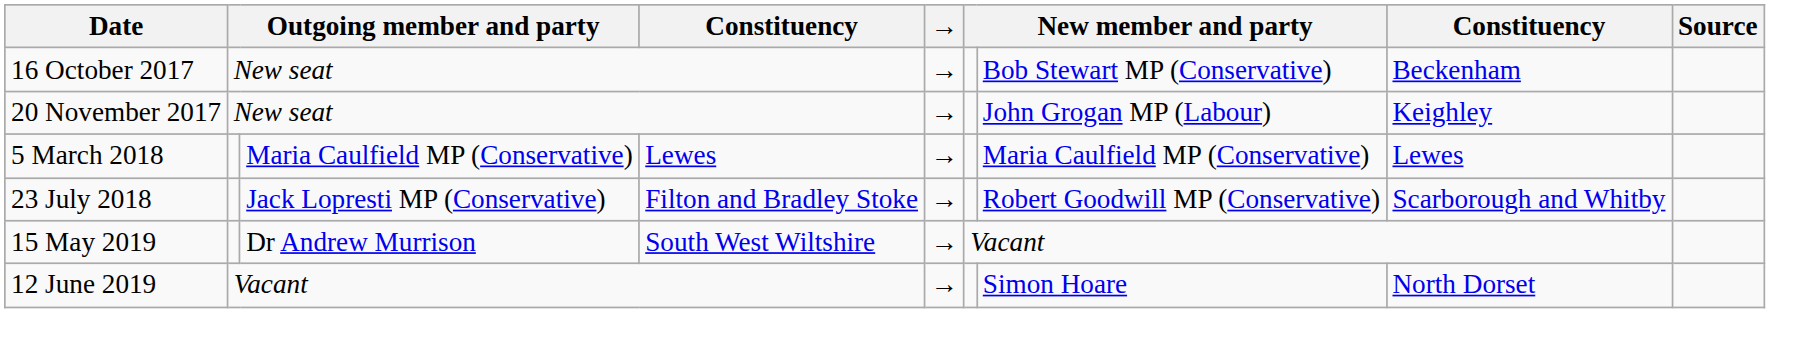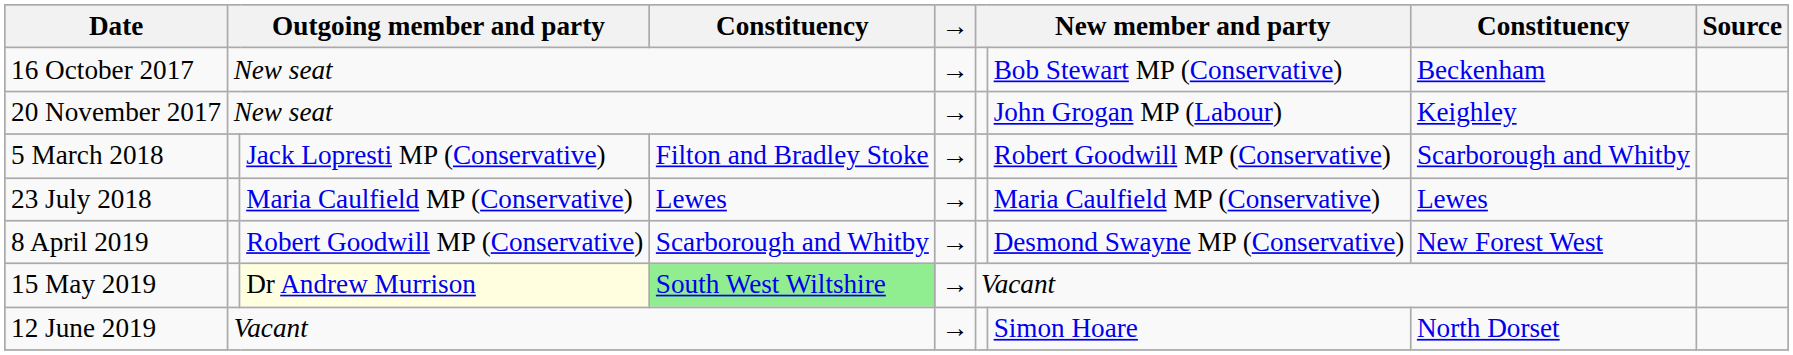(439, 155) Maria Caulfield MP (Conservative) -> (426, 155) Jack Lopresti MP (Conservative)
(681, 155) Lewes -> (792, 155) Filton and Bradley Stoke
(1176, 155) Maria Caulfield MP (Conservative) -> (1192, 155) Robert Goodwill MP (Conservative)
(1428, 155) Lewes -> (1553, 155) Scarborough and Whitby
(426, 198) Jack Lopresti MP (Conservative) -> (439, 198) Maria Caulfield MP (Conservative)
(782, 198) Filton and Bradley Stoke -> (691, 198) Lewes
(1181, 198) Robert Goodwill MP (Conservative) -> (1187, 198) Maria Caulfield MP (Conservative)
(1529, 198) Scarborough and Whitby -> (1452, 198) Lewes
+ row: (80, 241)
(361, 241) no background -> (361, 284) lightyellow background
(760, 241) no background -> (771, 284) lightgreen background
